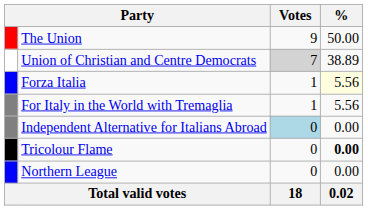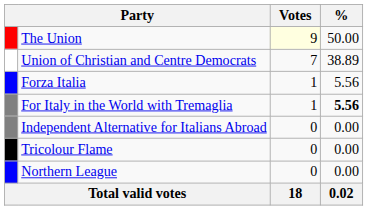(314, 37) no background -> (314, 37) lightyellow background
(314, 60) lightgrey background -> (314, 60) no background
(347, 82) lightyellow background -> (347, 82) no background
(347, 104) normal -> (347, 104) bold
(314, 127) lightblue background -> (314, 127) no background
(347, 149) bold -> (347, 149) normal
